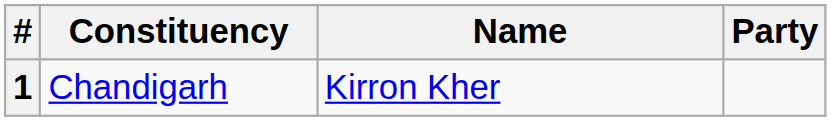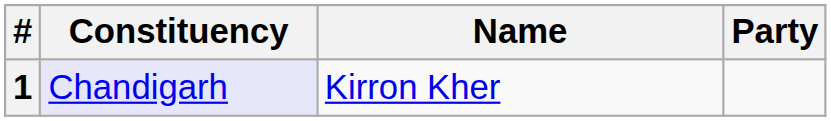(138, 87) no background -> (138, 87) lavender background
